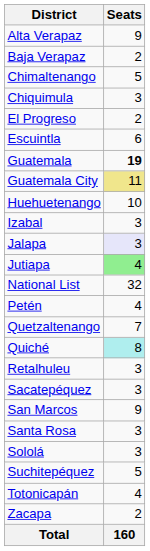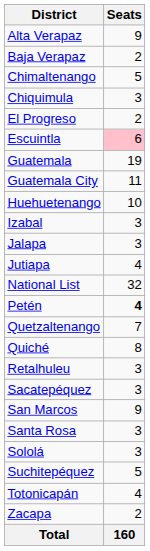(138, 139) no background -> (138, 139) pink background
(135, 160) bold -> (135, 160) normal
(135, 181) khaki background -> (135, 181) no background
(138, 243) lavender background -> (138, 243) no background
(138, 264) lightgreen background -> (138, 264) no background
(138, 306) normal -> (138, 306) bold
(138, 347) paleturquoise background -> (138, 347) no background
